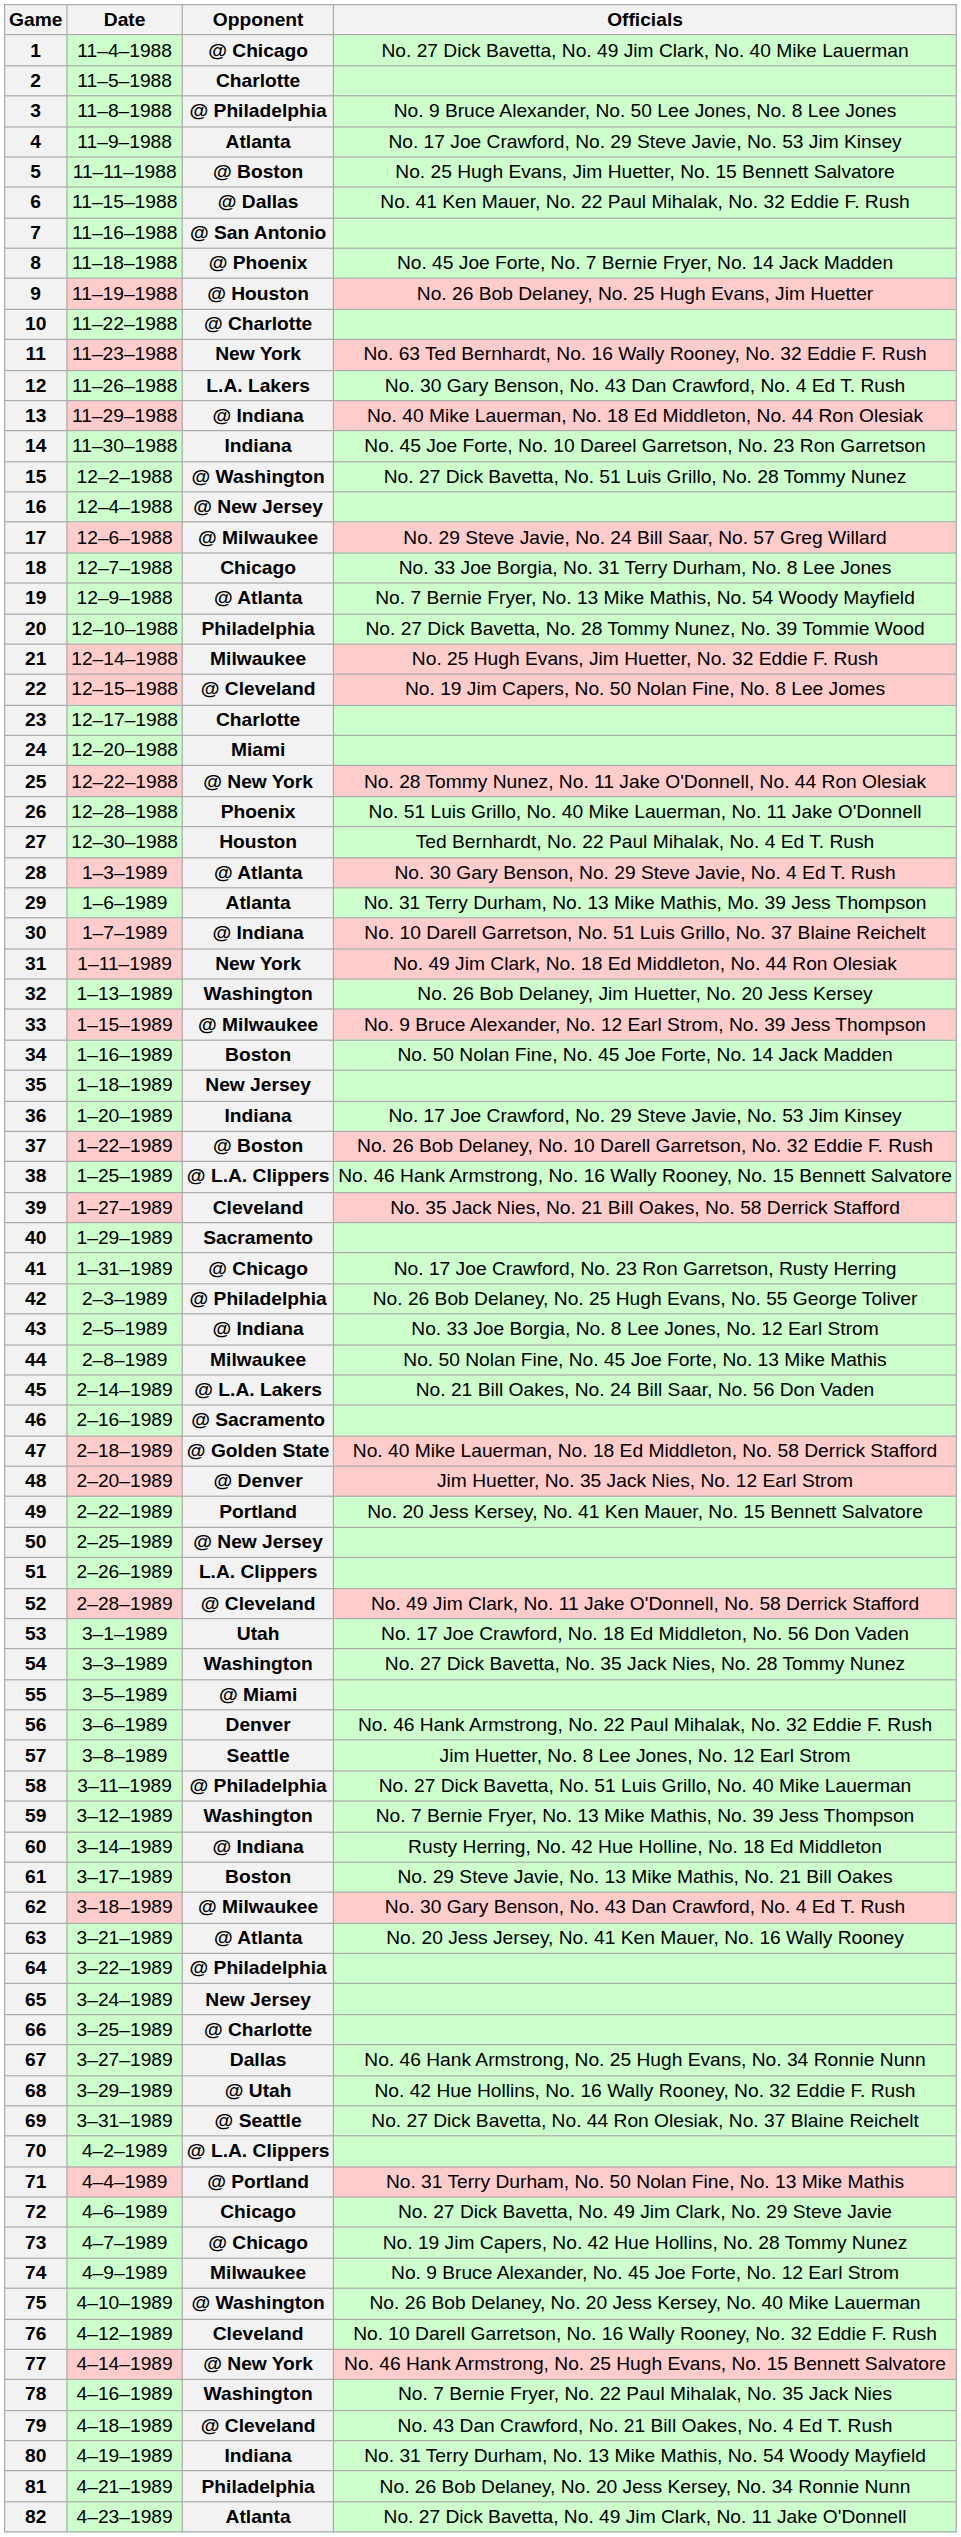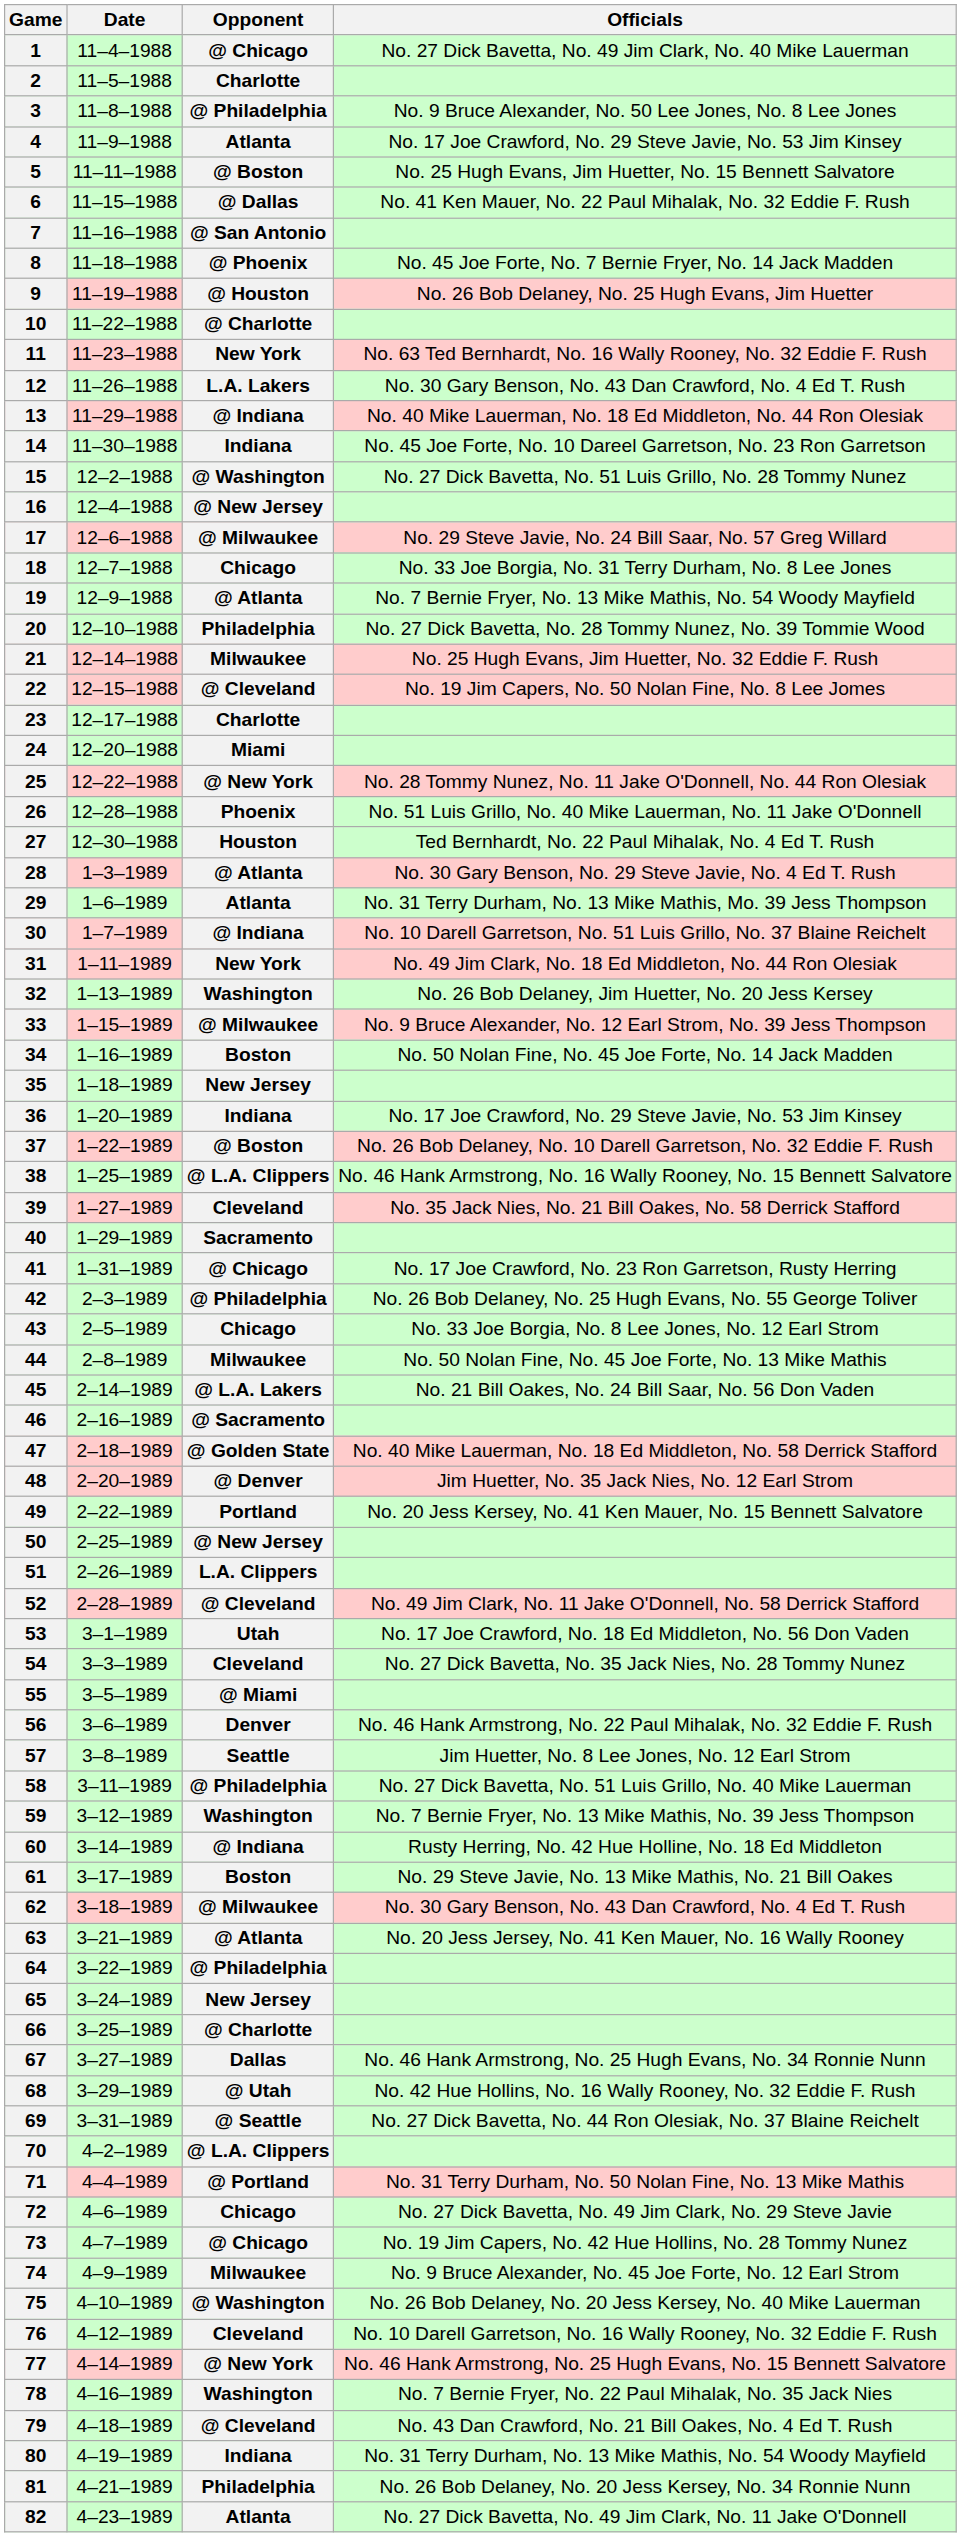(258, 1329) @ Indiana -> (258, 1329) Chicago
(258, 1664) Washington -> (258, 1664) Cleveland
